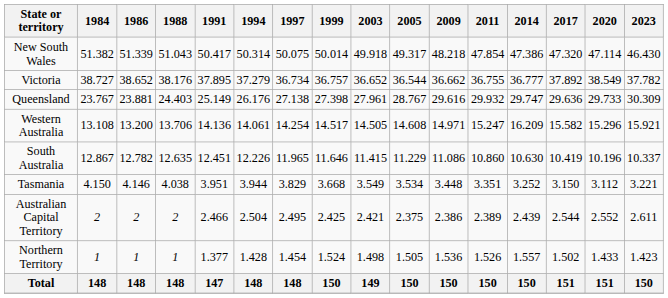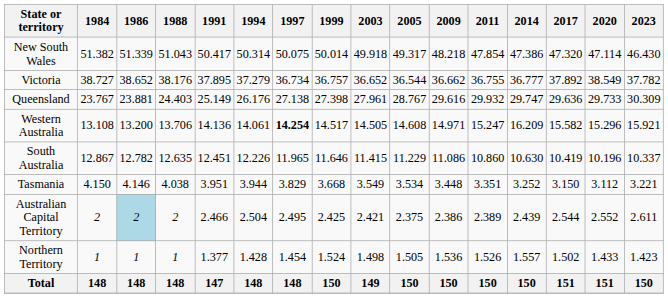(292, 125) normal -> (292, 125) bold
(136, 217) no background -> (136, 217) lightblue background
